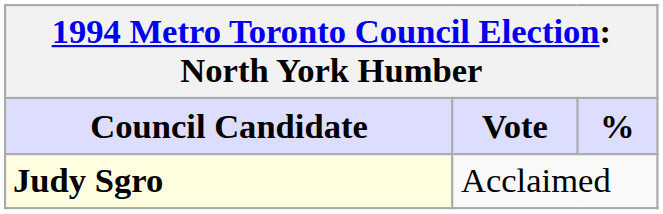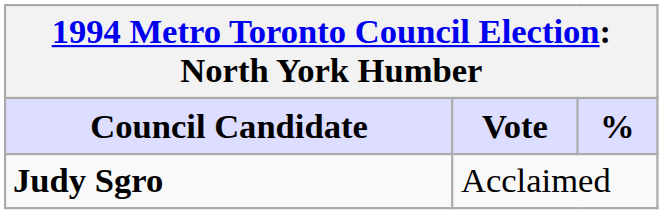(88, 180) lightyellow background -> (88, 180) no background
